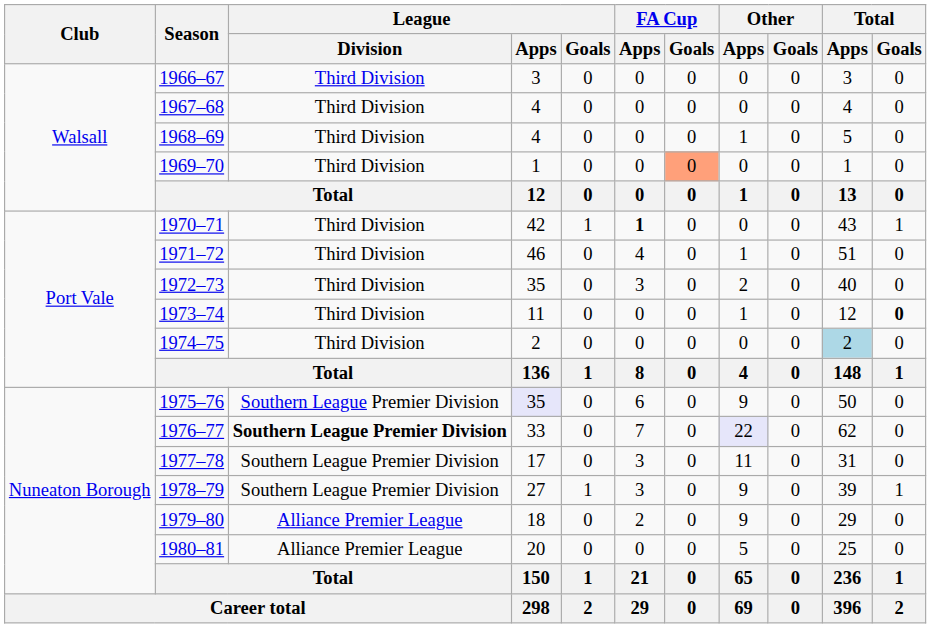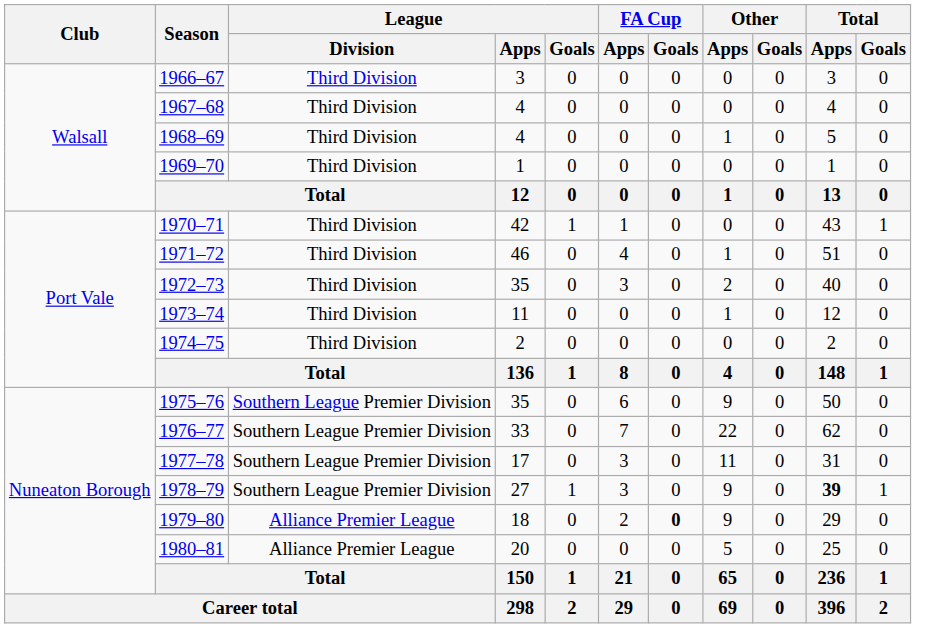(692, 166) lightsalmon background -> (676, 166) no background
(640, 225) bold -> (624, 225) normal
(899, 313) bold -> (883, 313) normal
(847, 343) lightblue background -> (831, 343) no background
(536, 401) lavender background -> (520, 401) no background
(370, 431) bold -> (362, 431) normal
(743, 431) lavender background -> (728, 431) no background
(847, 490) normal -> (831, 490) bold
(692, 519) normal -> (676, 519) bold
